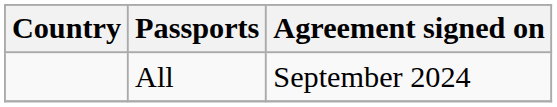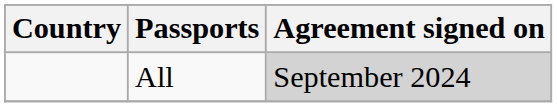(372, 76) no background -> (372, 76) lightgrey background
